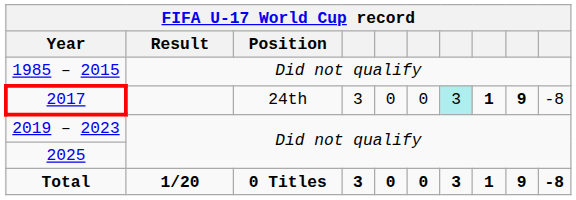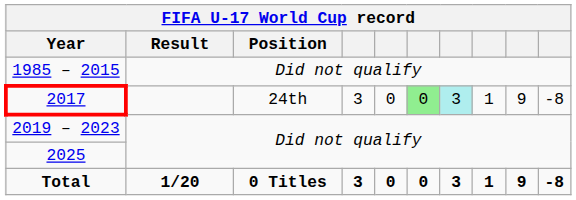(423, 100) no background -> (423, 100) lightgreen background
(489, 100) bold -> (489, 100) normal
(522, 100) bold -> (522, 100) normal
